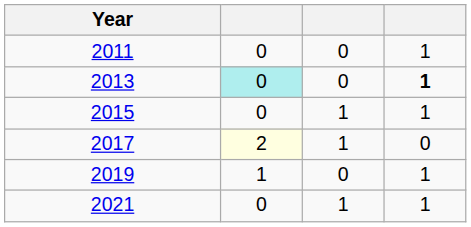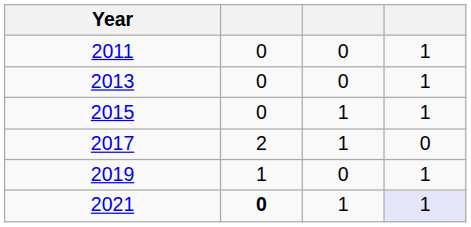(261, 81) paleturquoise background -> (261, 81) no background
(425, 81) bold -> (425, 81) normal
(261, 143) lightyellow background -> (261, 143) no background
(261, 205) normal -> (261, 205) bold
(425, 205) no background -> (425, 205) lavender background
